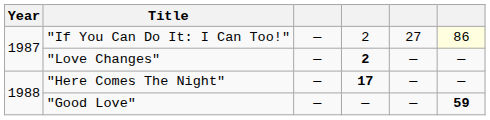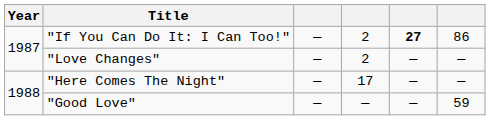(413, 38) normal -> (413, 38) bold
(461, 38) lightyellow background -> (461, 38) no background
(365, 60) bold -> (365, 60) normal
(365, 82) bold -> (365, 82) normal
(461, 104) bold -> (461, 104) normal
